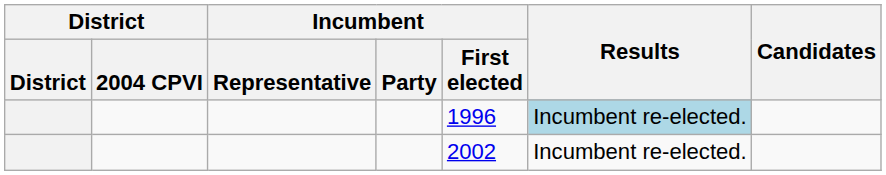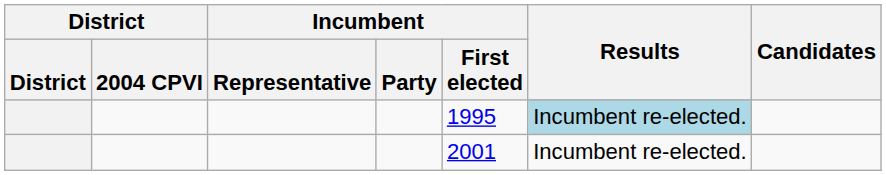(471, 116) 1996 -> (471, 116) 1995
(471, 151) 2002 -> (471, 151) 2001
